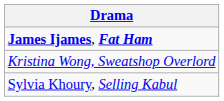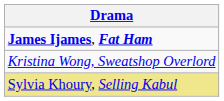(93, 84) no background -> (93, 84) khaki background
